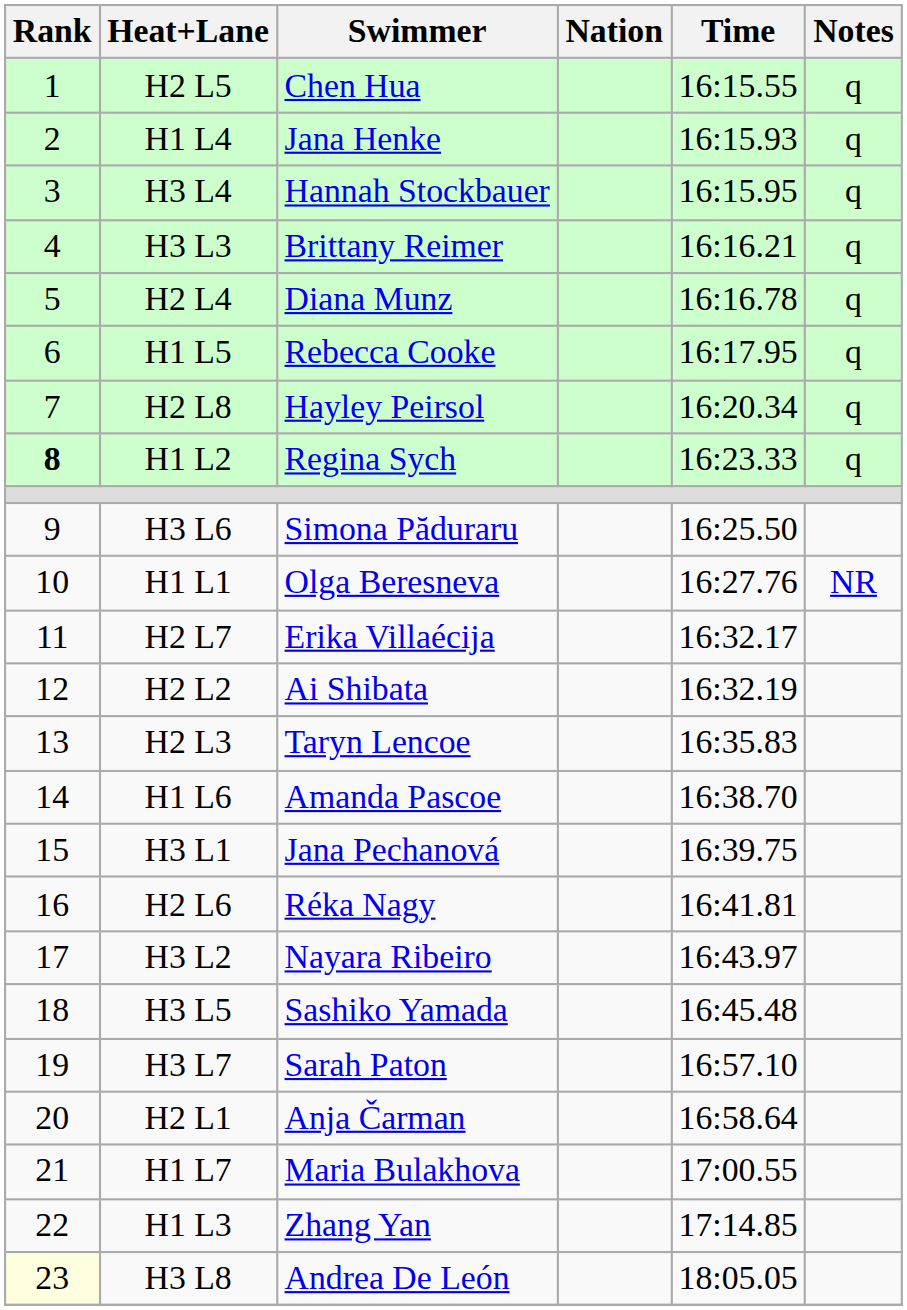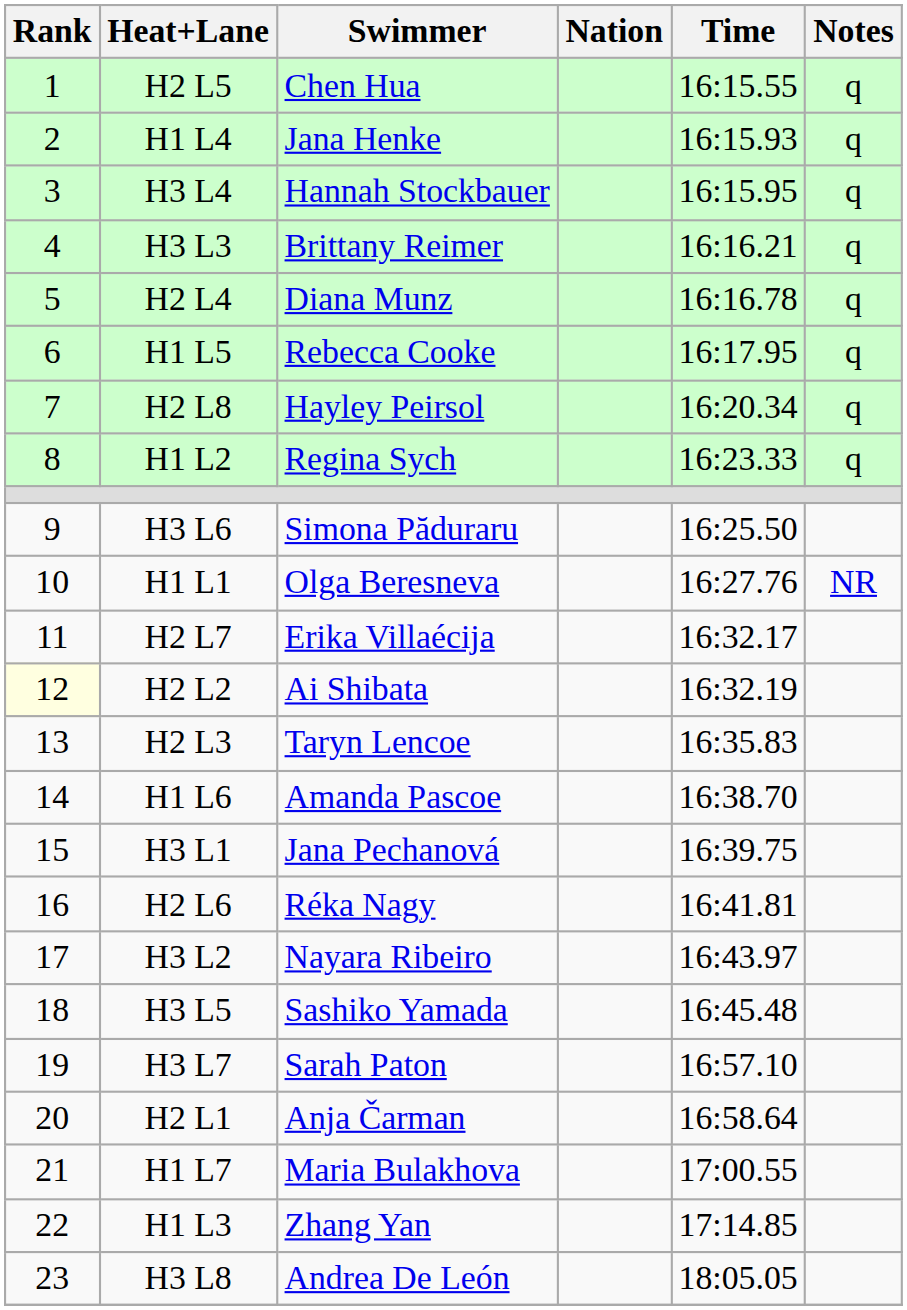(52, 459) bold -> (52, 459) normal
(52, 689) no background -> (52, 689) lightyellow background
(52, 1278) lightyellow background -> (52, 1278) no background
